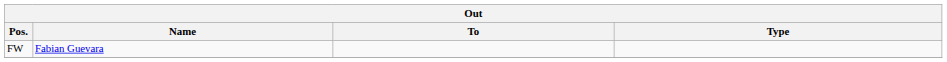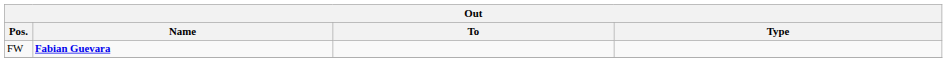(69, 49) normal -> (73, 49) bold
